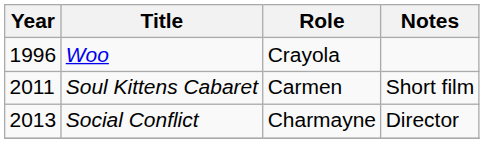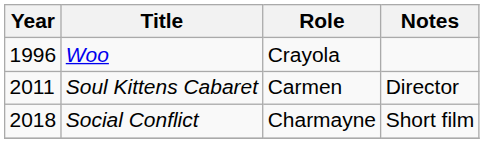(430, 87) Short film -> (422, 87) Director
(33, 120) 2013 -> (33, 120) 2018
(422, 120) Director -> (430, 120) Short film
